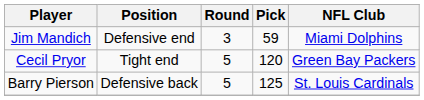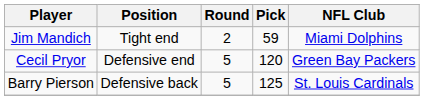(149, 38) Defensive end -> (149, 38) Tight end
(227, 38) 3 -> (227, 38) 2
(149, 60) Tight end -> (149, 60) Defensive end
